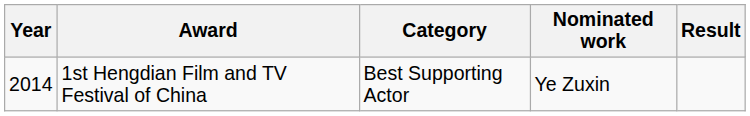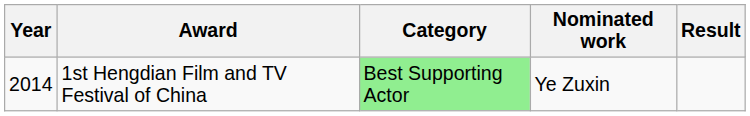(433, 83) no background -> (433, 83) lightgreen background
